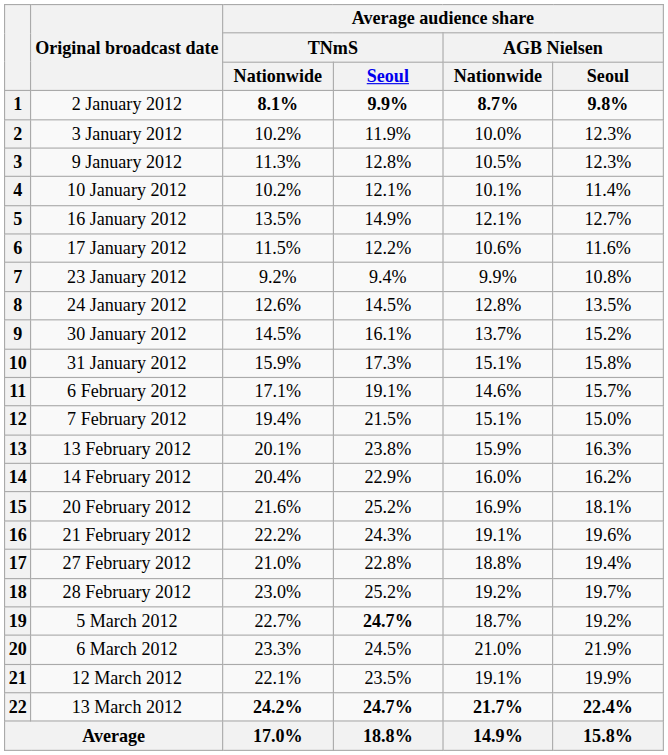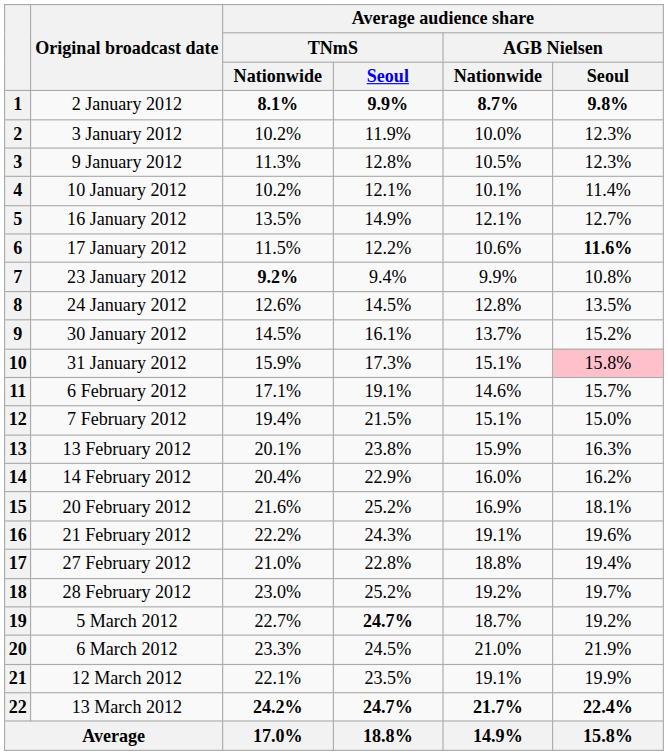(608, 248) normal -> (608, 248) bold
(278, 276) normal -> (278, 276) bold
(608, 362) no background -> (608, 362) pink background
